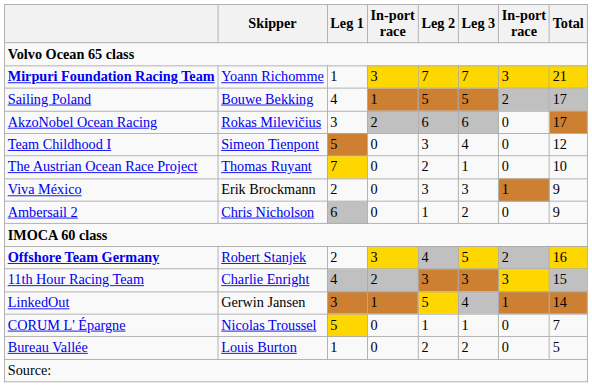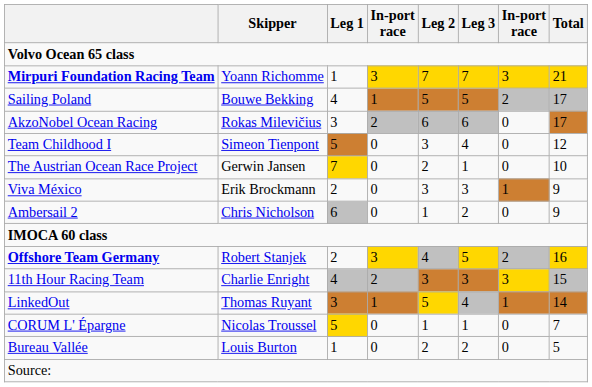(266, 167) Thomas Ruyant -> (263, 167) Gerwin Jansen
(263, 302) Gerwin Jansen -> (266, 302) Thomas Ruyant
